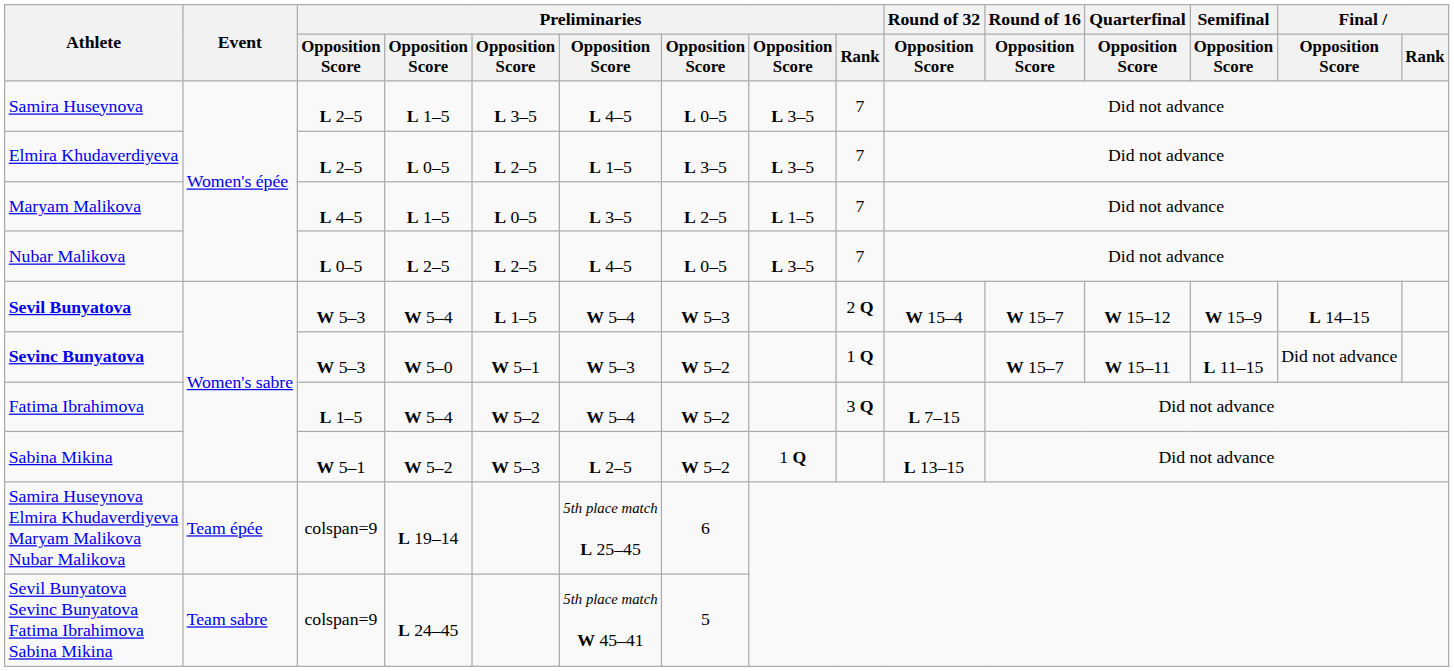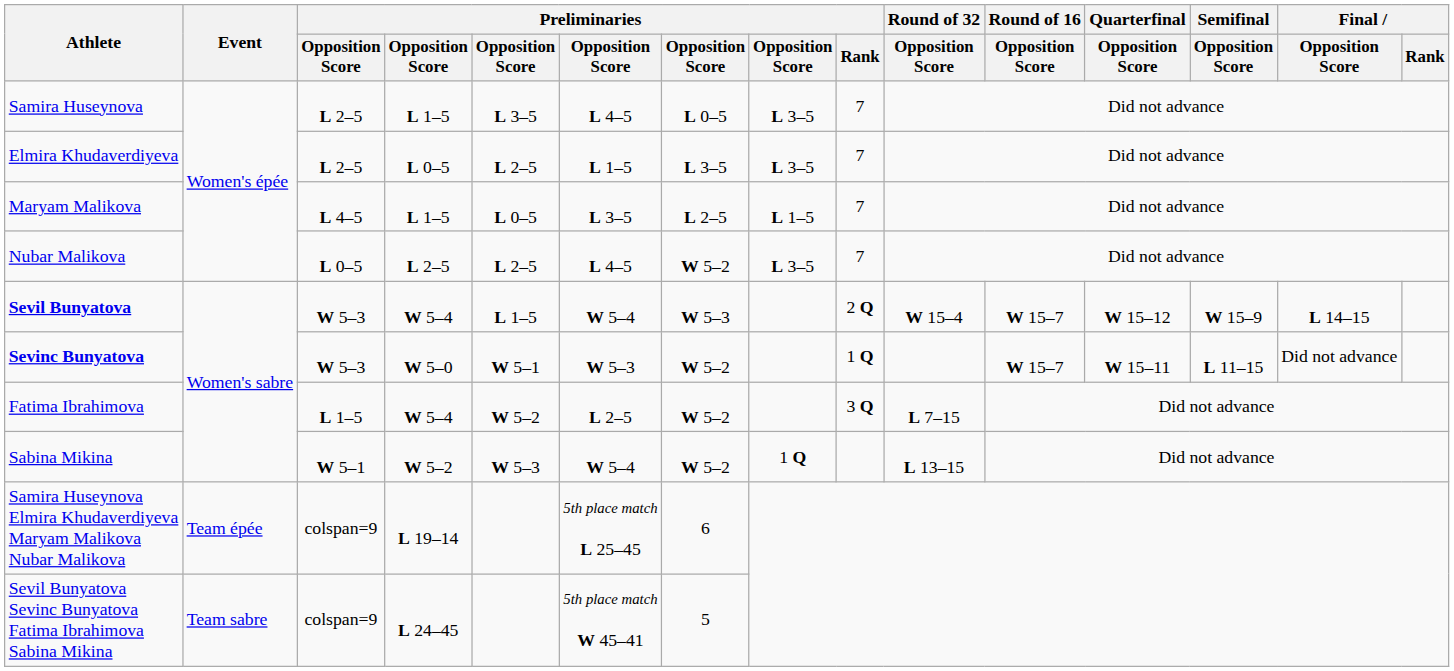(705, 267) L 0–5 -> (705, 267) W 5–2
(610, 417) W 5–4 -> (610, 417) L 2–5
(610, 467) L 2–5 -> (610, 467) W 5–4
